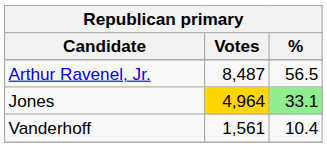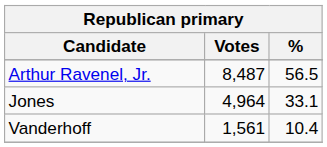(244, 101) gold background -> (244, 101) no background
(302, 101) lightgreen background -> (302, 101) no background
